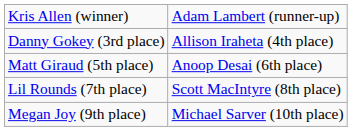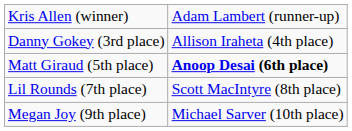(247, 65) normal -> (250, 65) bold
